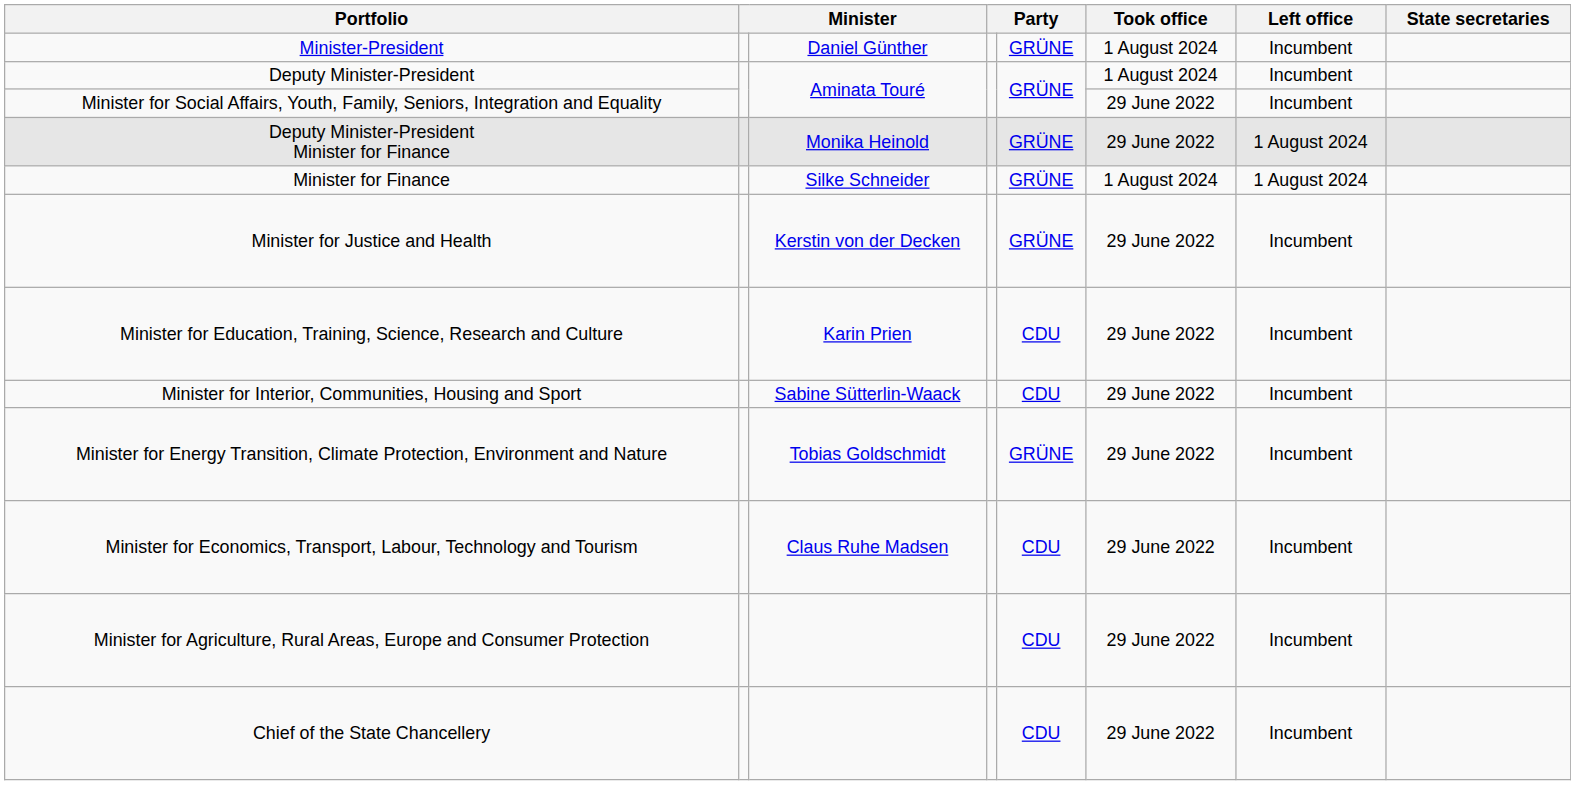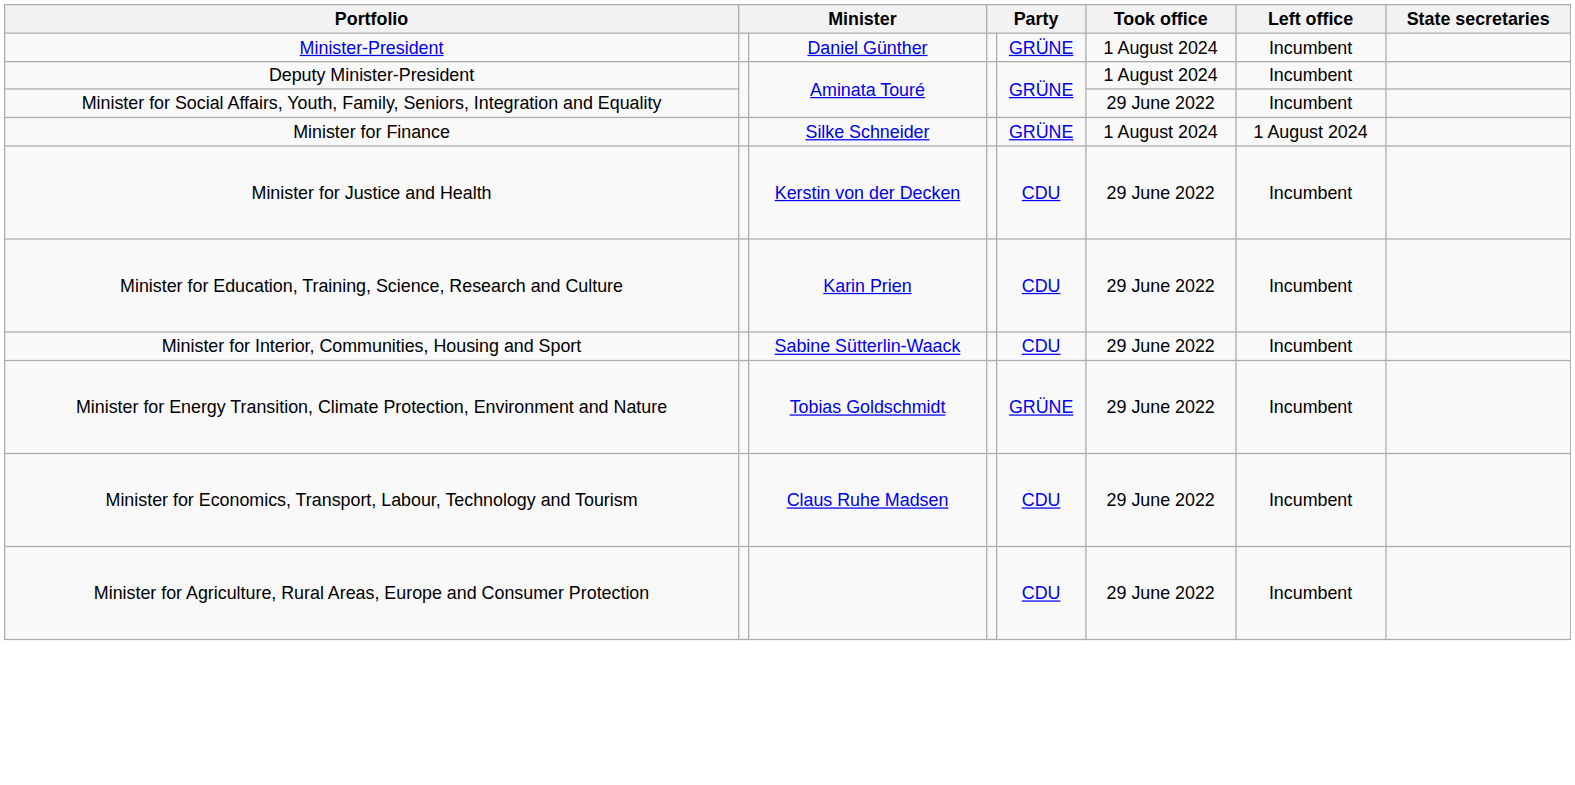- row: (372, 142)
(1041, 241) GRÜNE -> (1041, 193) CDU
- row: (372, 734)
